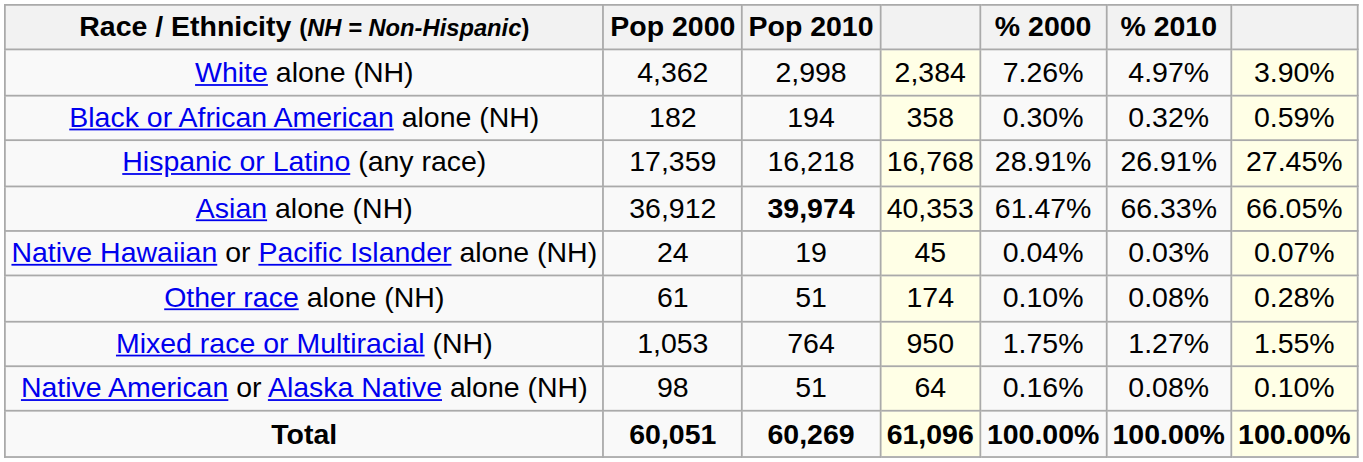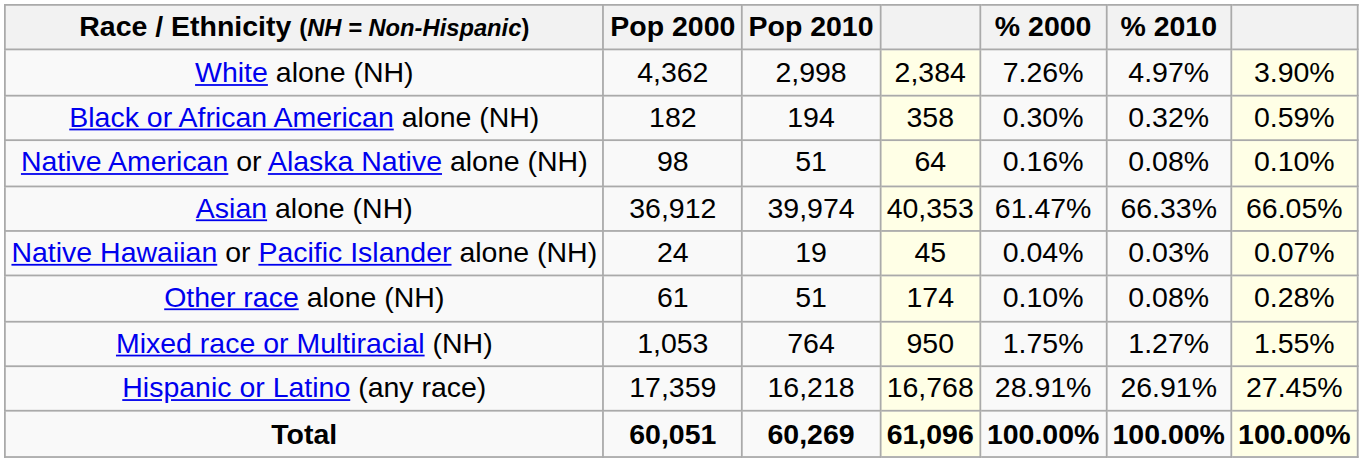rows swapped: (304, 388) <-> (304, 162)
(811, 207) bold -> (811, 207) normal
